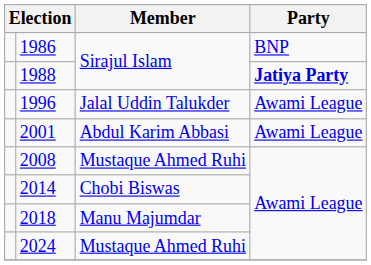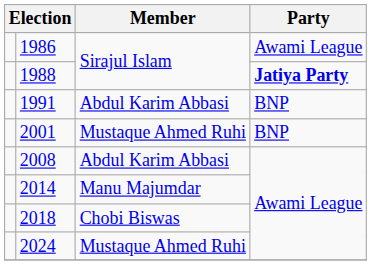(272, 47) BNP -> (308, 47) Awami League
+ row: (38, 103)
- row: (38, 103)
(154, 132) Abdul Karim Abbasi -> (163, 132) Mustaque Ahmed Ruhi
(308, 132) Awami League -> (272, 132) BNP
(163, 160) Mustaque Ahmed Ruhi -> (154, 160) Abdul Karim Abbasi
(130, 189) Chobi Biswas -> (140, 189) Manu Majumdar
(140, 217) Manu Majumdar -> (130, 217) Chobi Biswas
